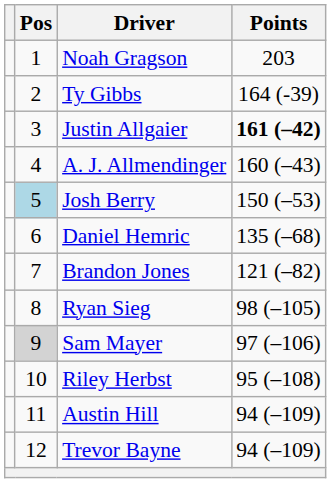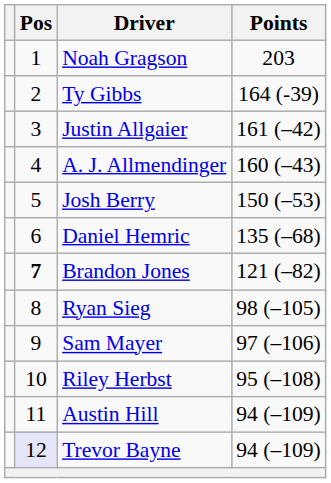(279, 129) bold -> (279, 129) normal
(36, 200) lightblue background -> (36, 200) no background
(36, 271) normal -> (36, 271) bold
(36, 342) lightgrey background -> (36, 342) no background
(36, 449) no background -> (36, 449) lavender background
